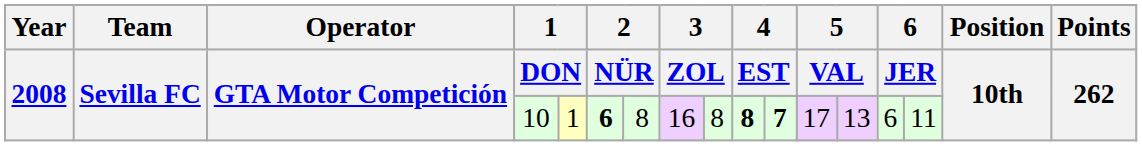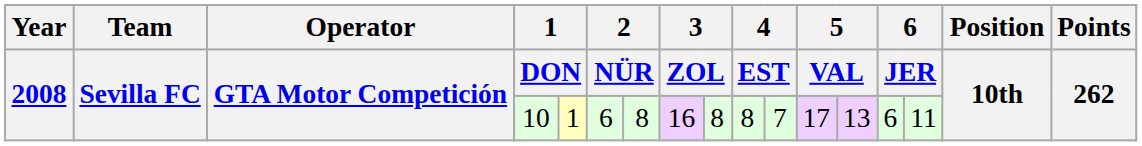(606, 117) bold -> (606, 117) normal
(747, 117) bold -> (747, 117) normal
(780, 117) bold -> (780, 117) normal
